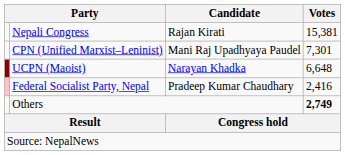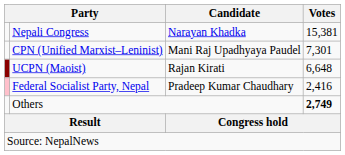(196, 31) Rajan Kirati -> (207, 31) Narayan Khadka
(207, 68) Narayan Khadka -> (196, 68) Rajan Kirati
